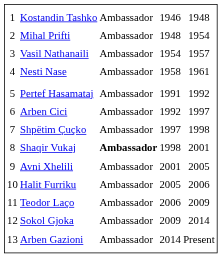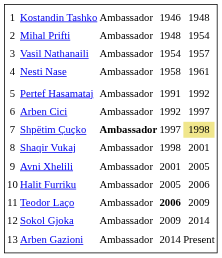(126, 129) normal -> (128, 129) bold
(199, 129) no background -> (199, 129) khaki background
(128, 148) bold -> (126, 148) normal
(170, 203) normal -> (170, 203) bold
